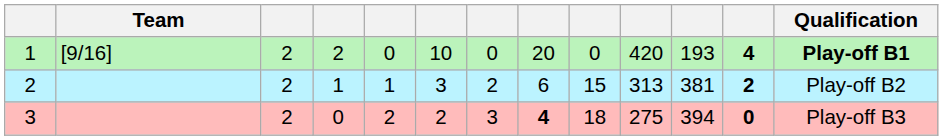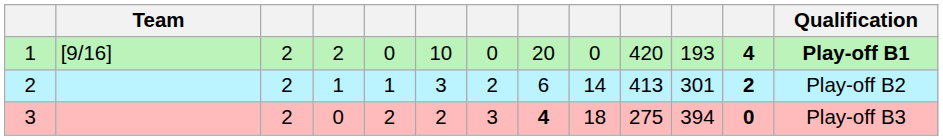(595, 85) 15 -> (595, 85) 14
(646, 85) 313 -> (646, 85) 413
(697, 85) 381 -> (697, 85) 301
